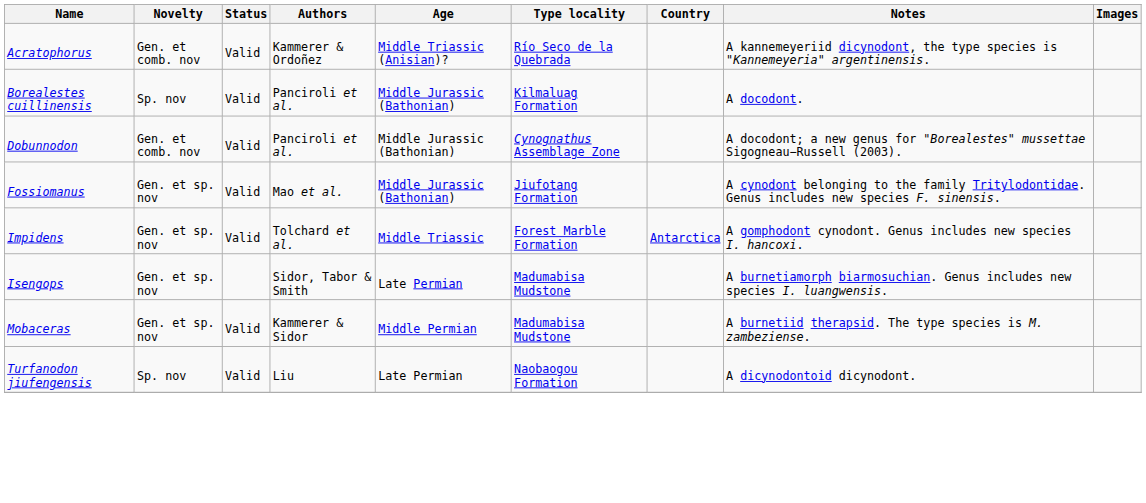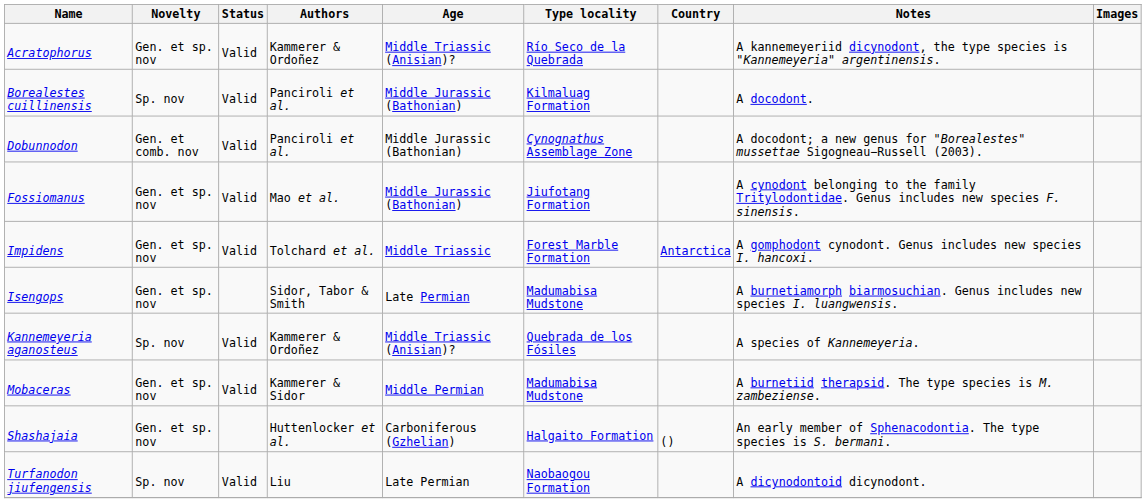(169, 53) Gen. et comb. nov -> (174, 53) Gen. et sp. nov
+ row: (49, 343)
+ row: (42, 435)
